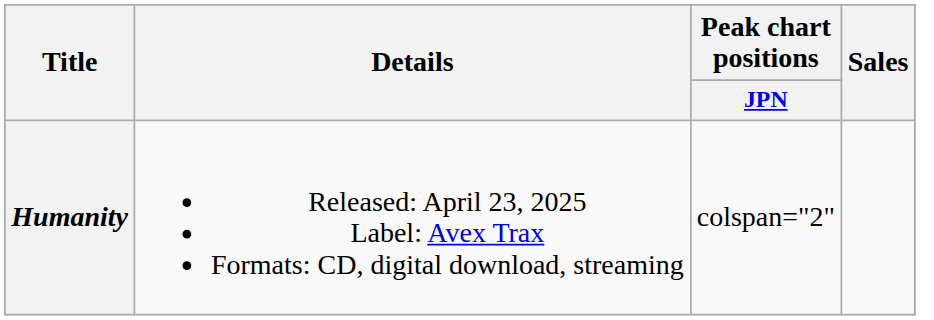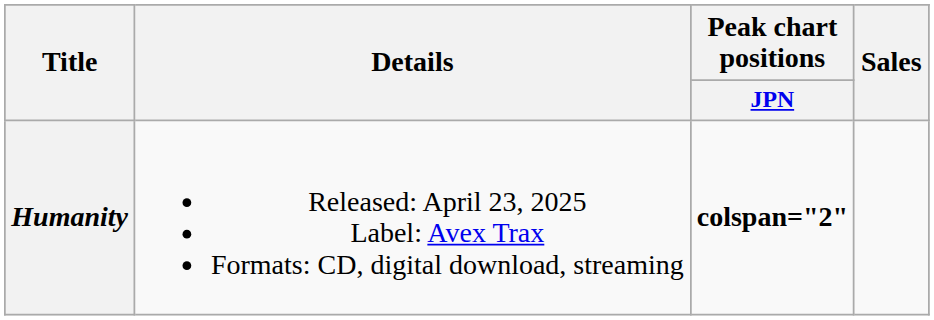(766, 217) normal -> (772, 217) bold
